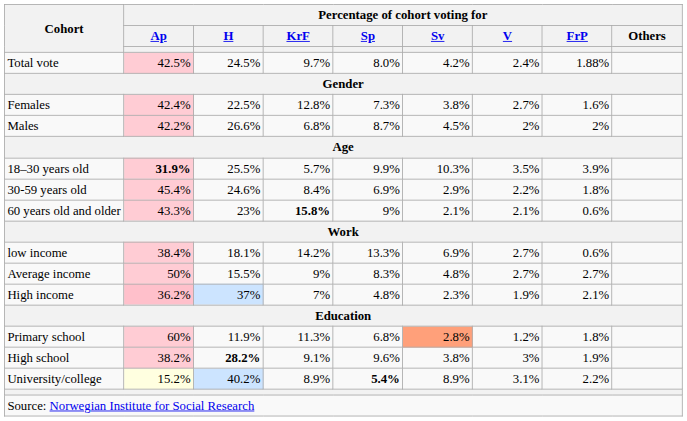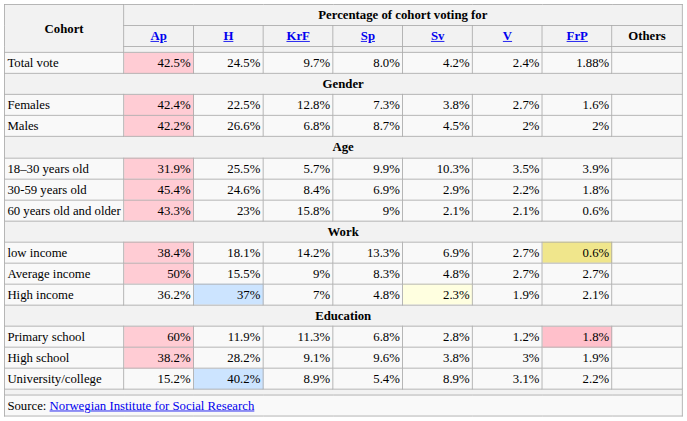(173, 168) bold -> (174, 168) normal
(313, 210) bold -> (314, 210) normal
(596, 252) no background -> (596, 252) khaki background
(174, 294) pink background -> (174, 294) no background
(456, 294) no background -> (456, 294) lightyellow background
(456, 336) lightsalmon background -> (456, 336) no background
(596, 336) no background -> (596, 336) pink background
(243, 357) bold -> (244, 357) normal
(174, 379) lightyellow background -> (174, 379) no background
(385, 379) bold -> (387, 379) normal
